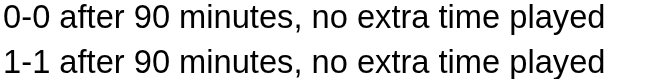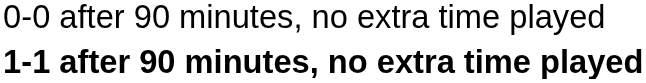(304, 61) normal -> (323, 61) bold
